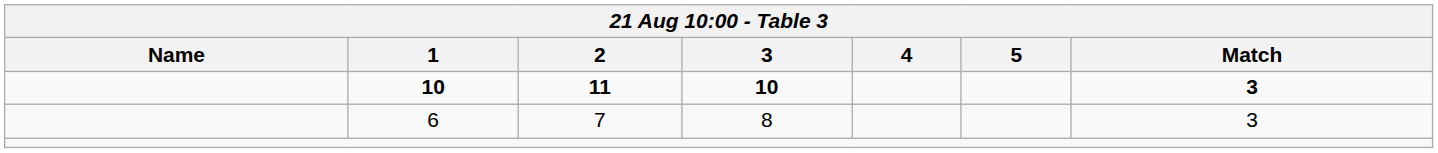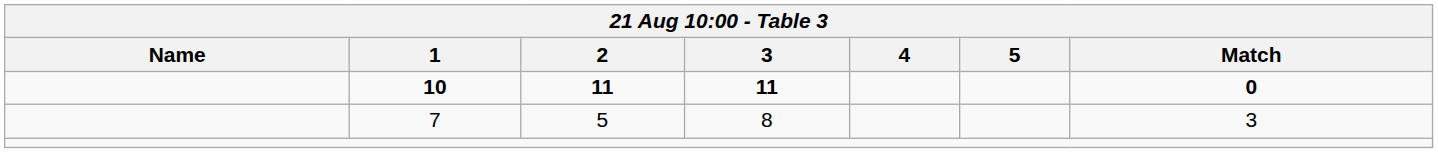(767, 87) 10 -> (767, 87) 11
(1252, 87) 3 -> (1251, 87) 0
(433, 120) 6 -> (435, 120) 7
(600, 120) 7 -> (602, 120) 5
